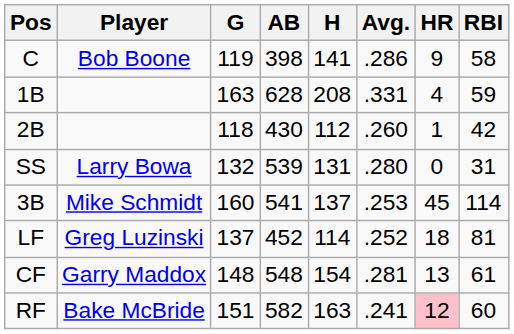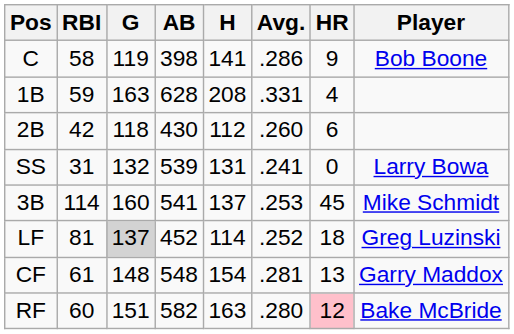columns swapped: (134, 22) <-> (483, 22)
(437, 130) 1 -> (332, 130) 6
(386, 166) .280 -> (281, 166) .241
(235, 238) no background -> (131, 238) lightgrey background
(386, 310) .241 -> (281, 310) .280
